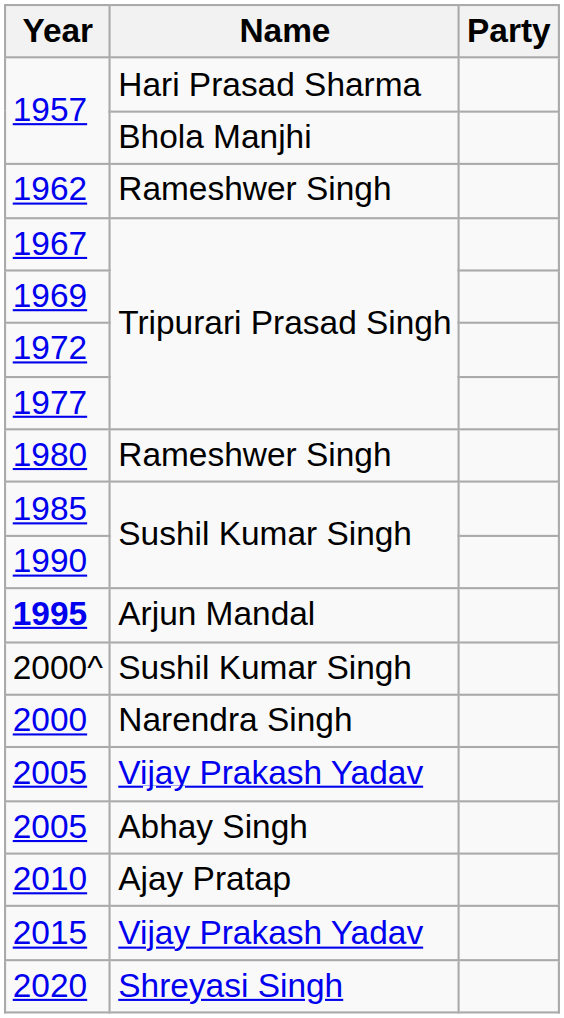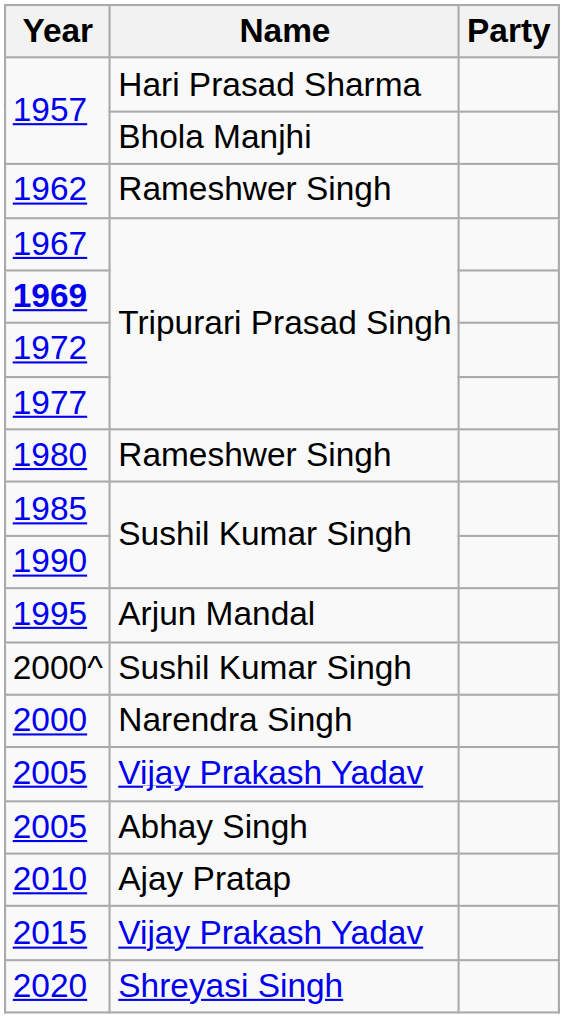(50, 296) normal -> (50, 296) bold
(50, 614) bold -> (50, 614) normal
